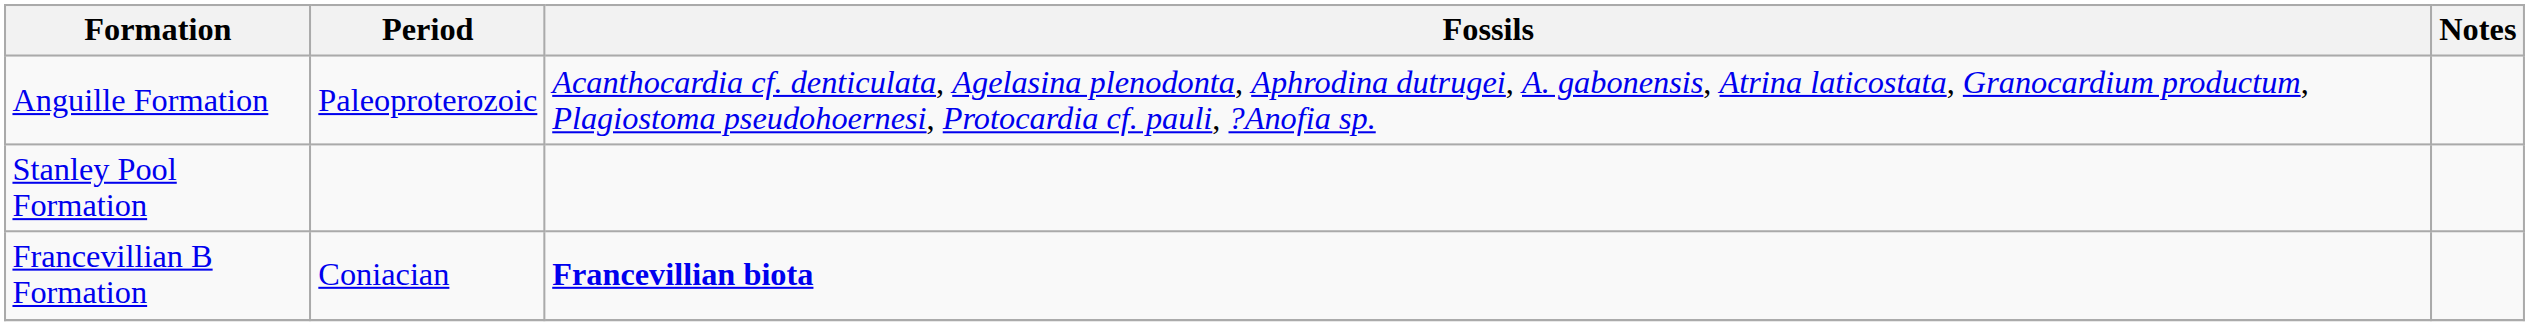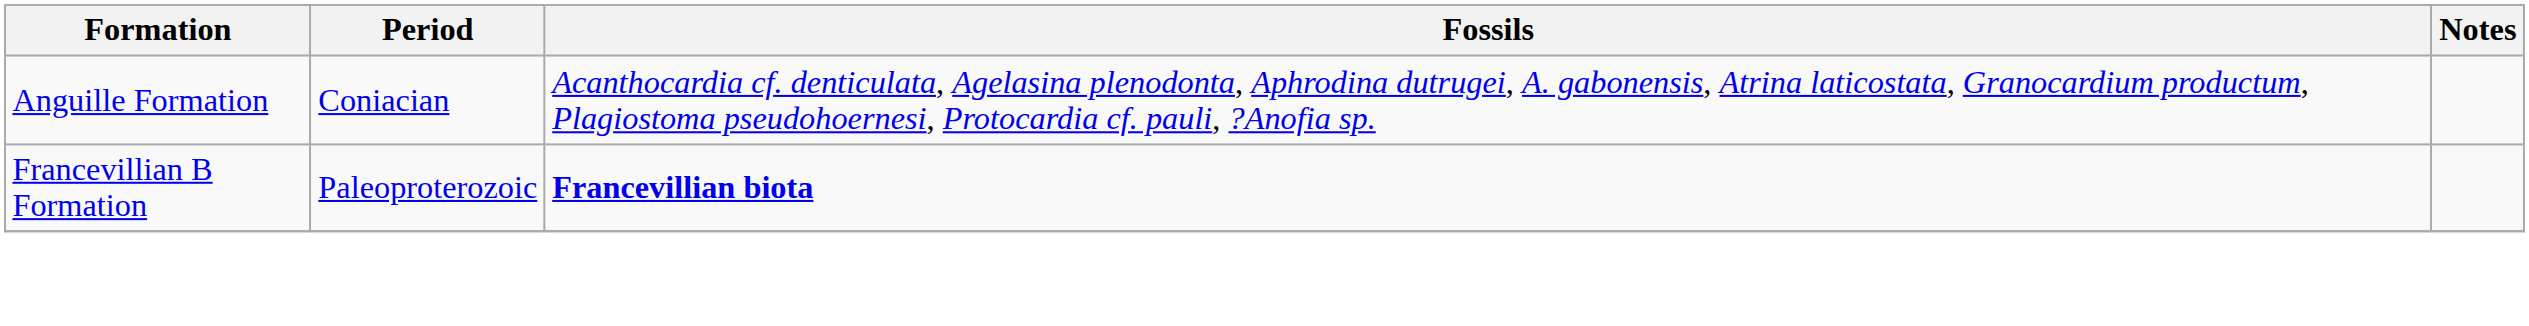(428, 99) Paleoproterozoic -> (384, 99) Coniacian
- row: (95, 187)
(384, 274) Coniacian -> (428, 187) Paleoproterozoic
